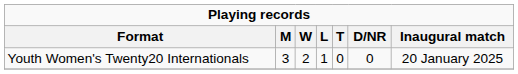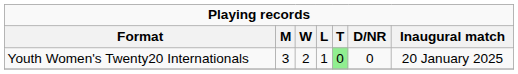(340, 58) no background -> (340, 58) lightgreen background
